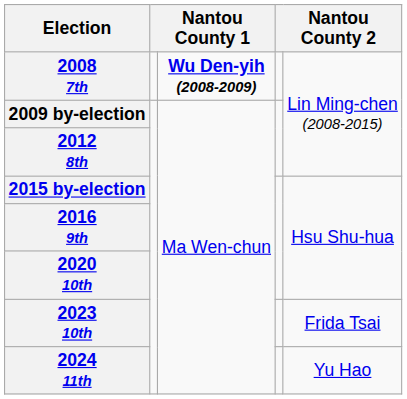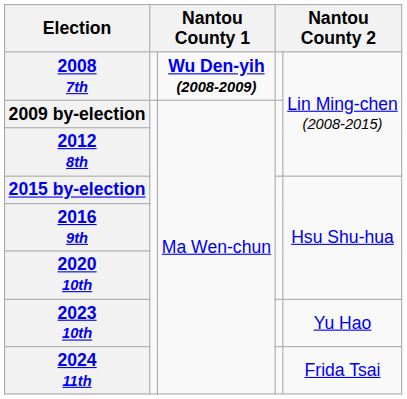(343, 322) Frida Tsai -> (343, 322) Yu Hao
(343, 370) Yu Hao -> (343, 370) Frida Tsai
